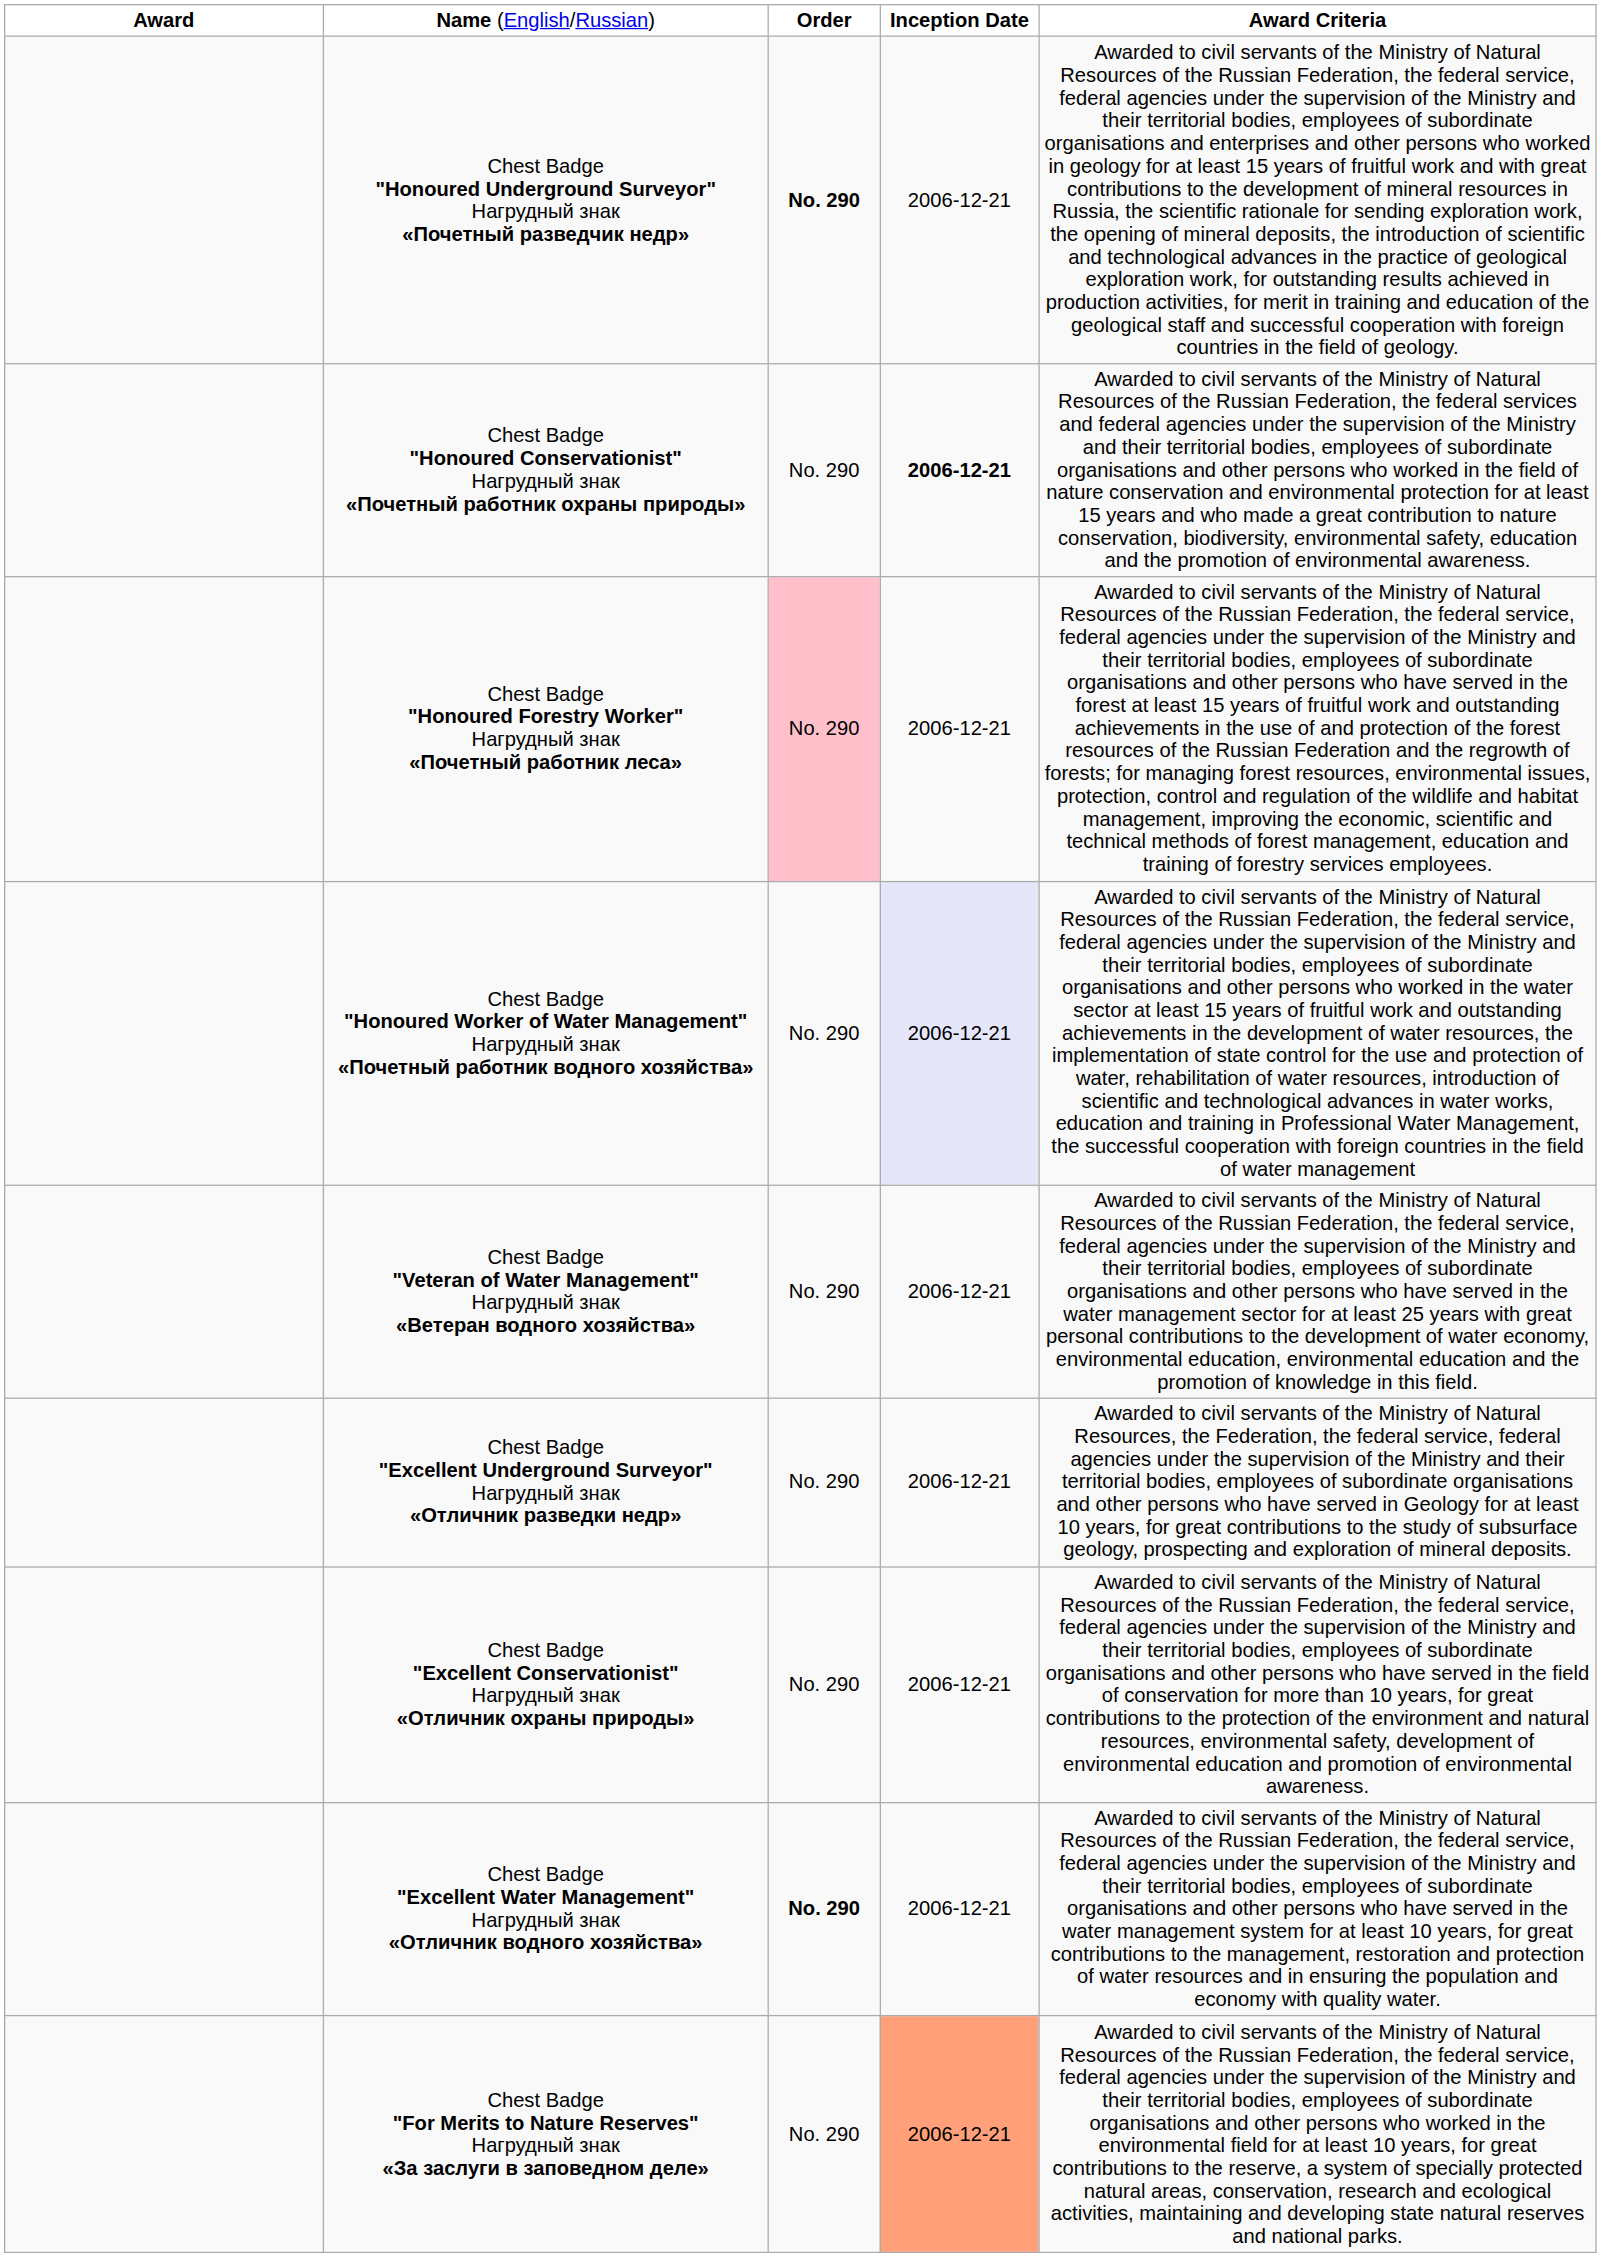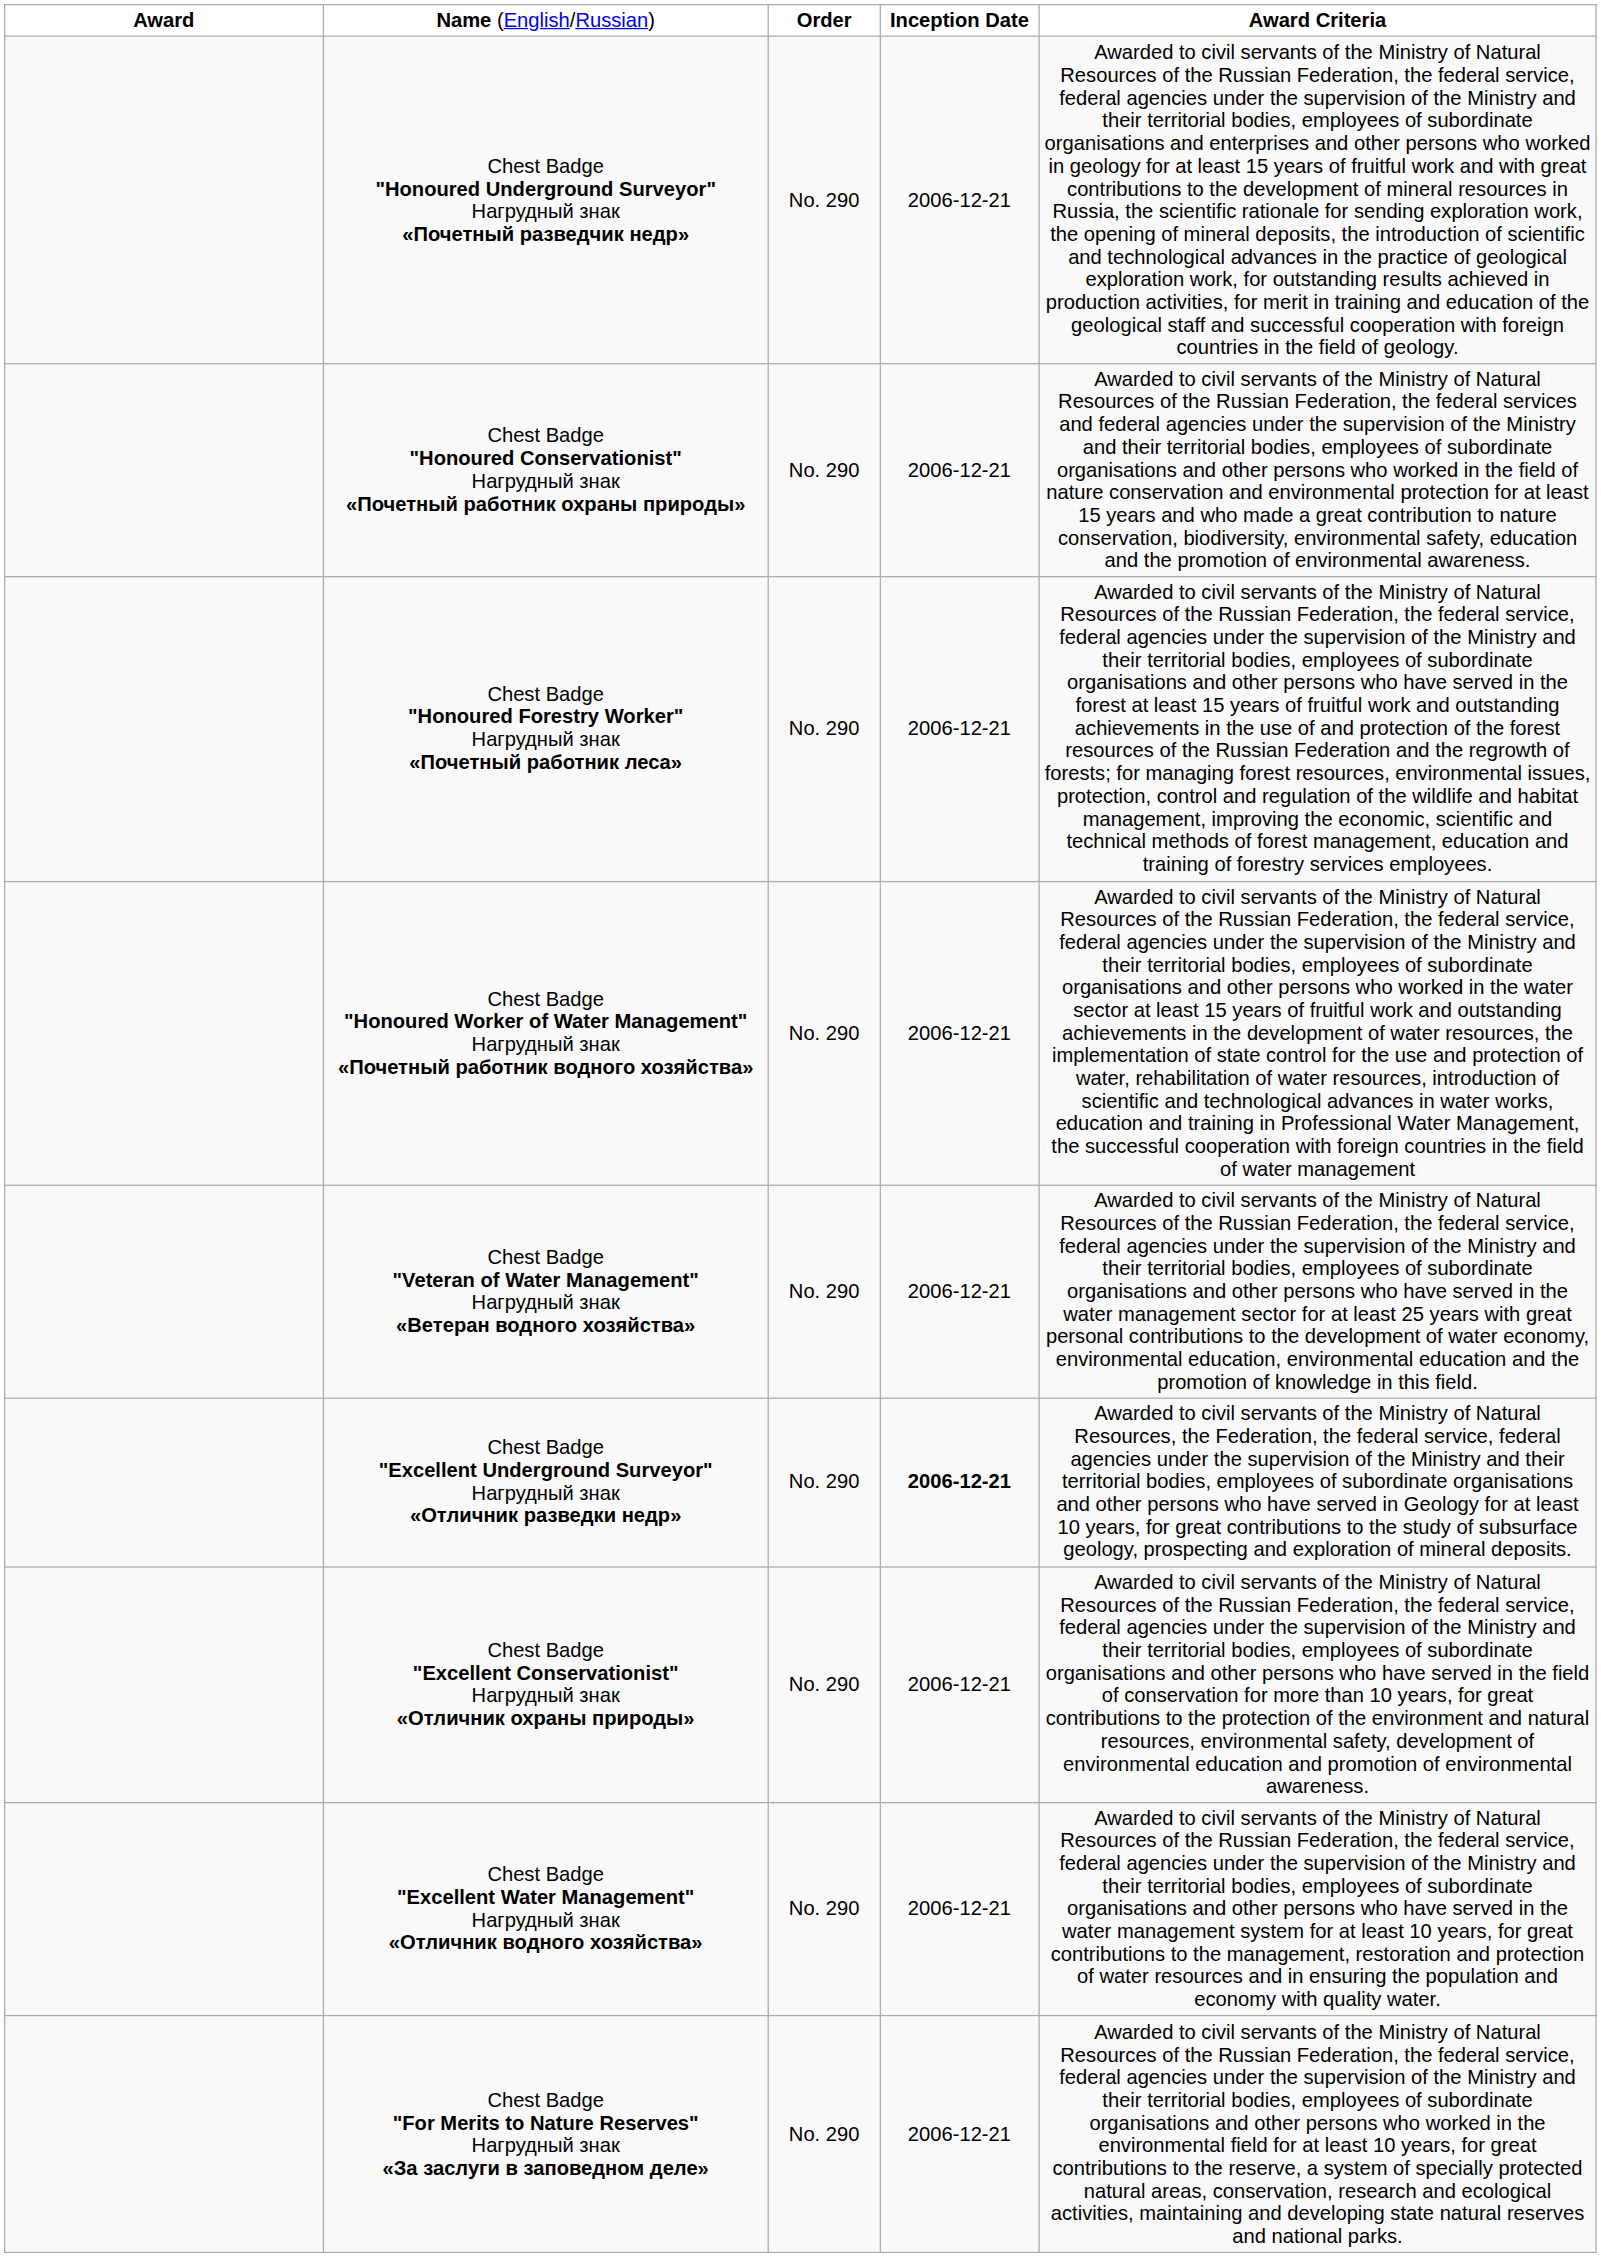(824, 199) bold -> (824, 199) normal
(959, 469) bold -> (959, 469) normal
(824, 728) pink background -> (824, 728) no background
(959, 1032) lavender background -> (959, 1032) no background
(959, 1482) normal -> (959, 1482) bold
(824, 1909) bold -> (824, 1909) normal
(959, 2133) lightsalmon background -> (959, 2133) no background
